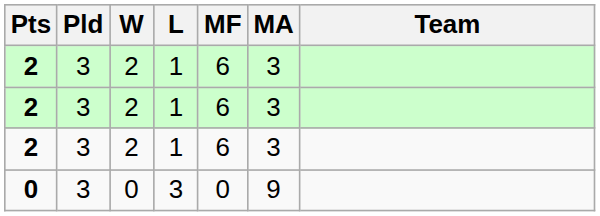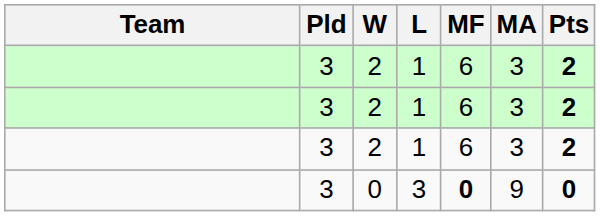columns swapped: (447, 25) <-> (31, 25)
(223, 189) normal -> (466, 189) bold
